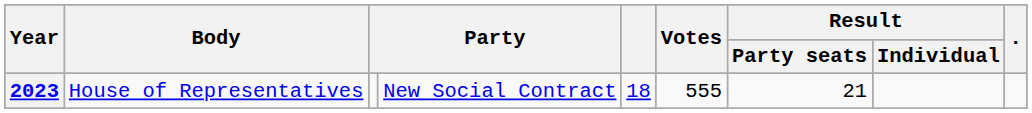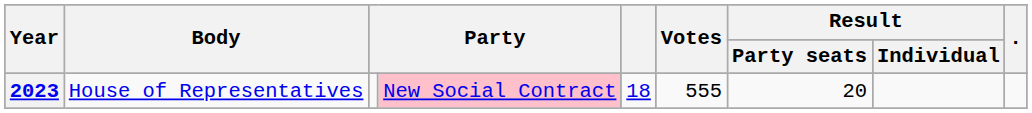(500, 91) no background -> (500, 91) pink background
(855, 91) 21 -> (855, 91) 20
